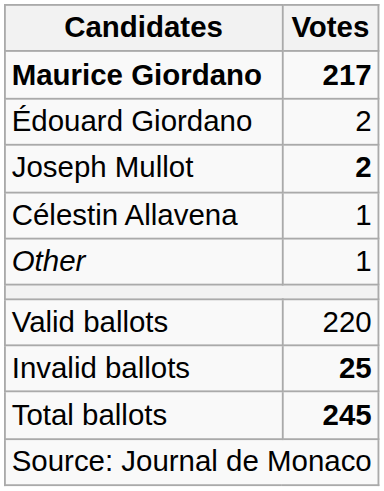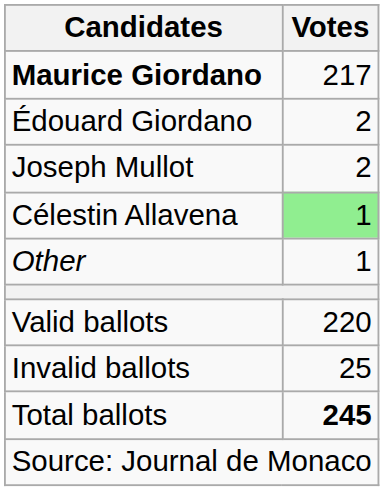(347, 74) bold -> (347, 74) normal
(364, 167) bold -> (364, 167) normal
(364, 214) no background -> (364, 214) lightgreen background
(355, 368) bold -> (355, 368) normal
